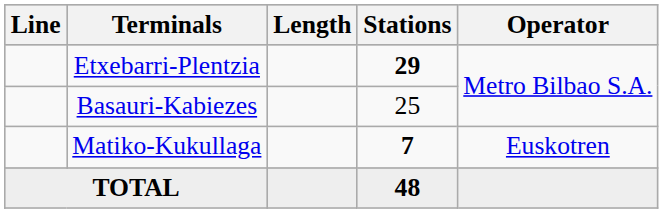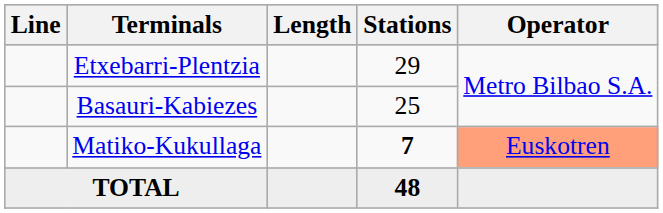(407, 65) bold -> (407, 65) normal
(558, 146) no background -> (558, 146) lightsalmon background
